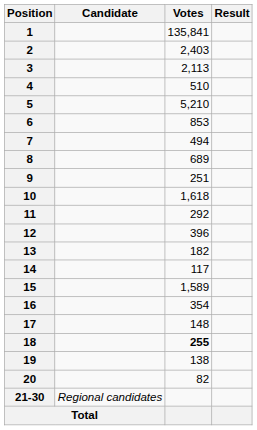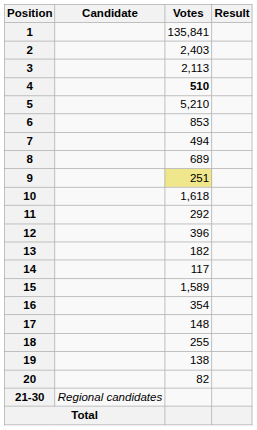(200, 86) normal -> (200, 86) bold
(200, 178) no background -> (200, 178) khaki background
(200, 342) bold -> (200, 342) normal
